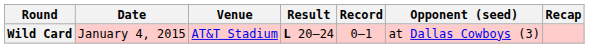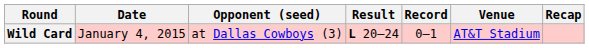columns swapped: (464, 14) <-> (235, 14)
